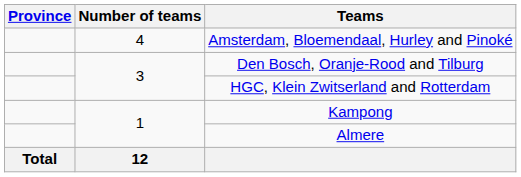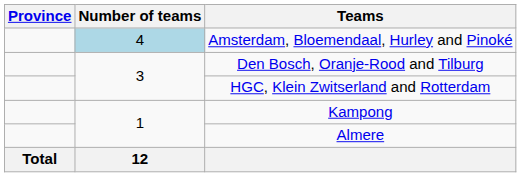(140, 40) no background -> (140, 40) lightblue background
